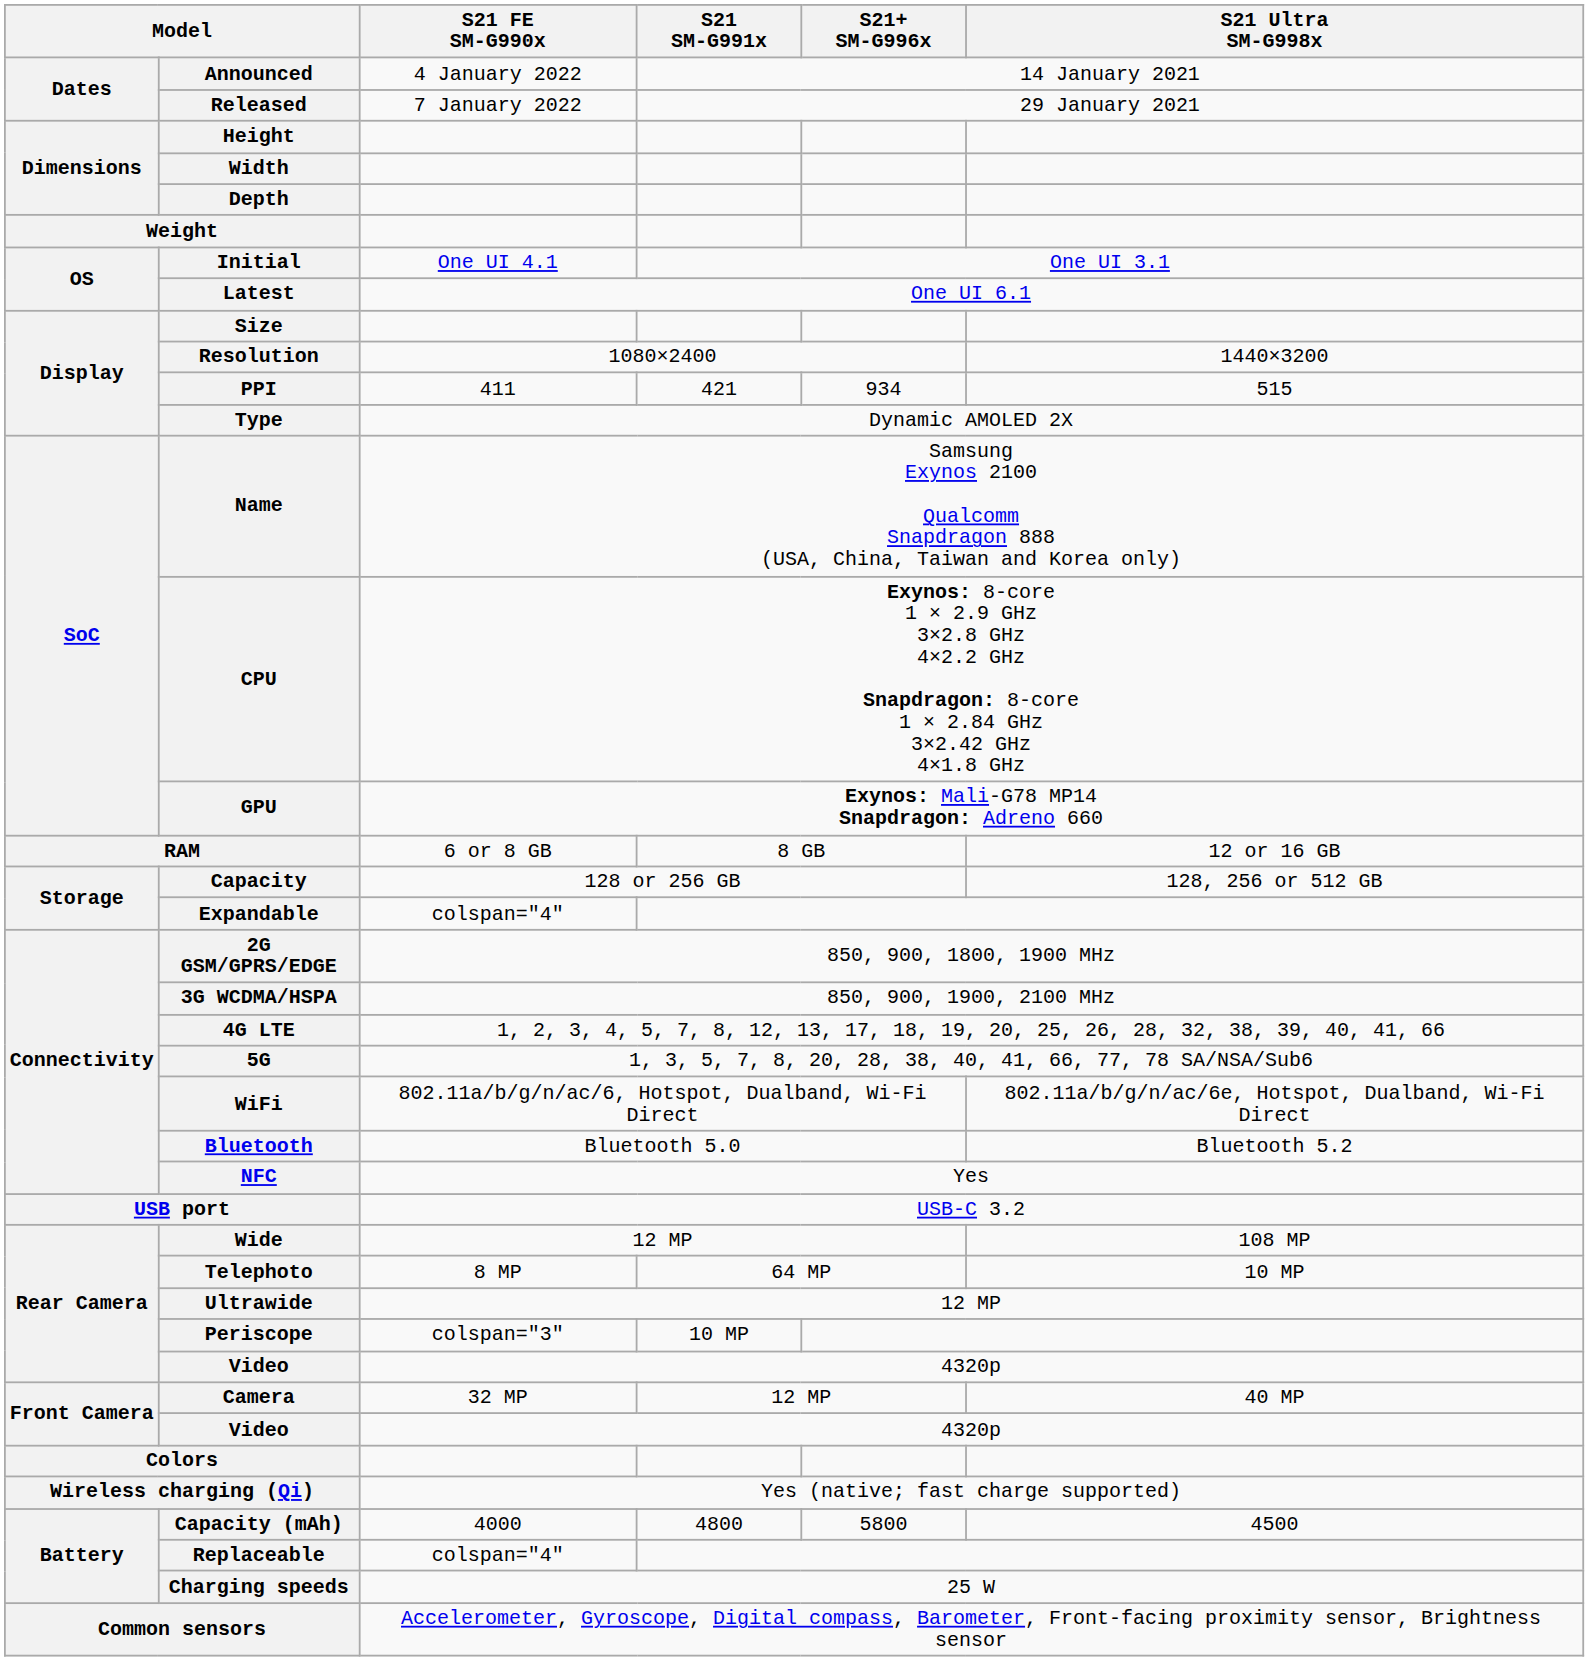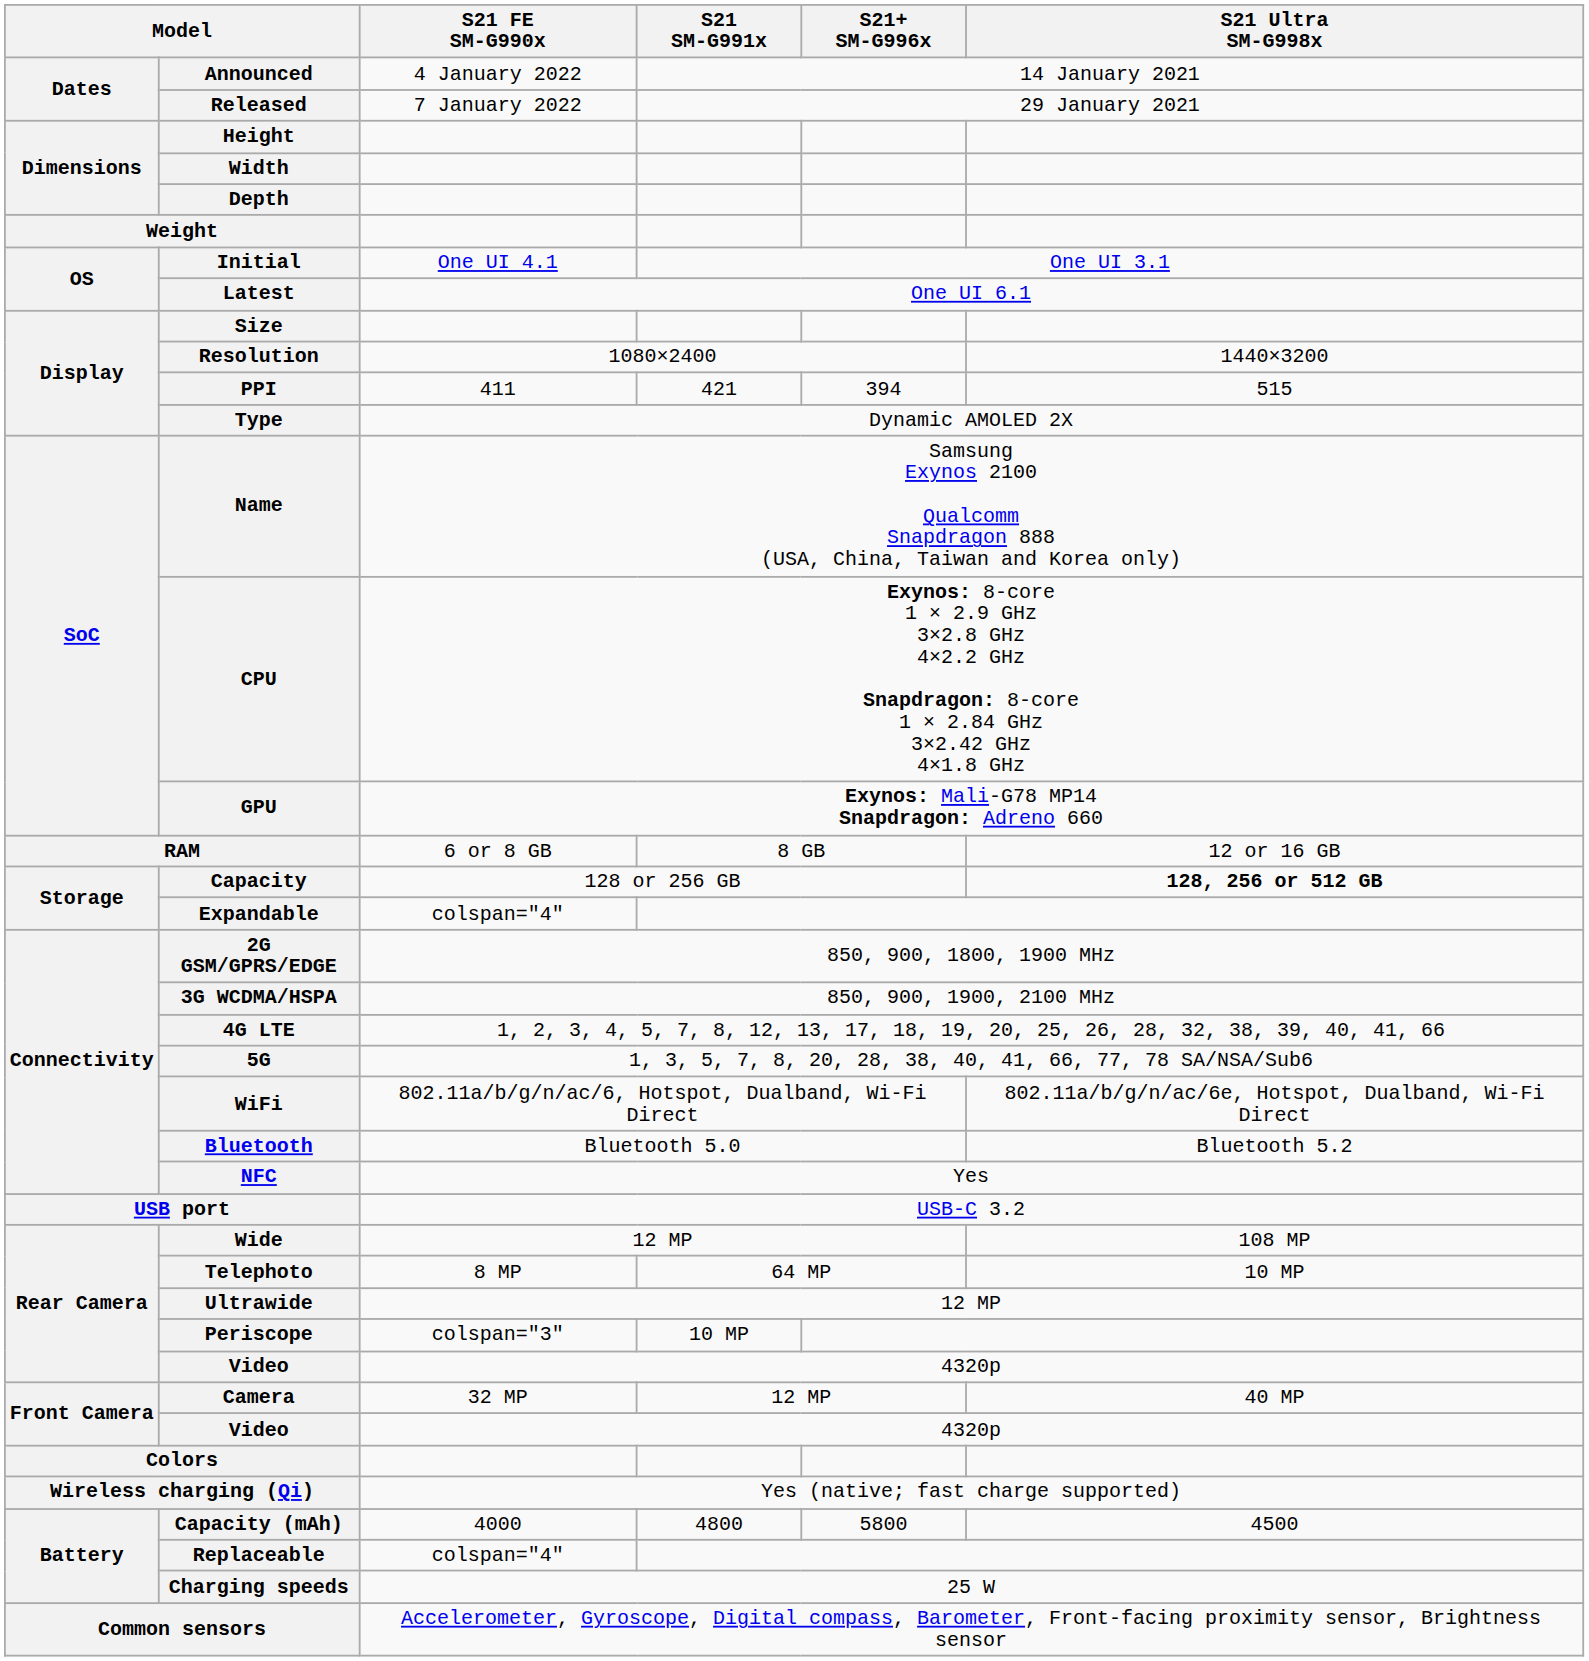(884, 389) 934 -> (884, 389) 394
(1275, 882) normal -> (1275, 882) bold
